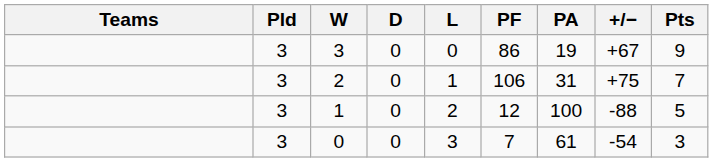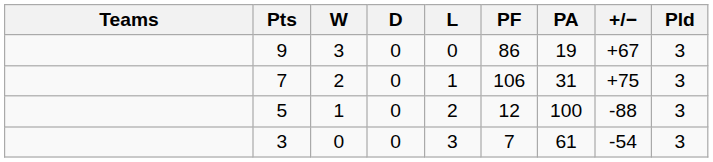columns swapped: (282, 19) <-> (680, 19)
